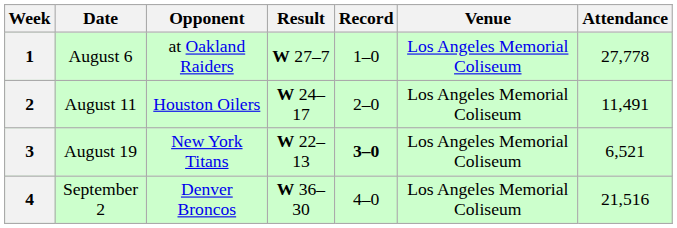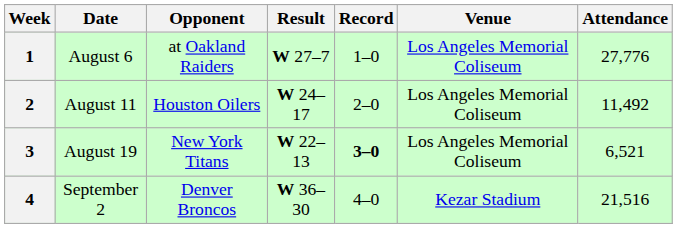(625, 56) 27,778 -> (625, 56) 27,776
(625, 103) 11,491 -> (625, 103) 11,492
(488, 199) Los Angeles Memorial Coliseum -> (488, 199) Kezar Stadium
